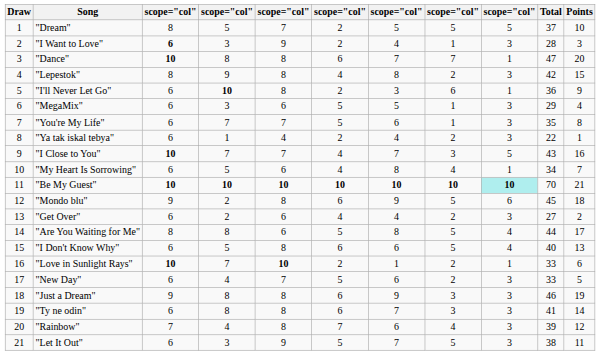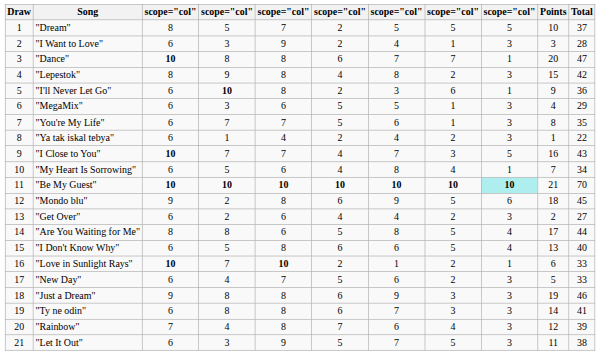columns swapped: (551, 12) <-> (580, 12)
(170, 43) bold -> (170, 43) normal
